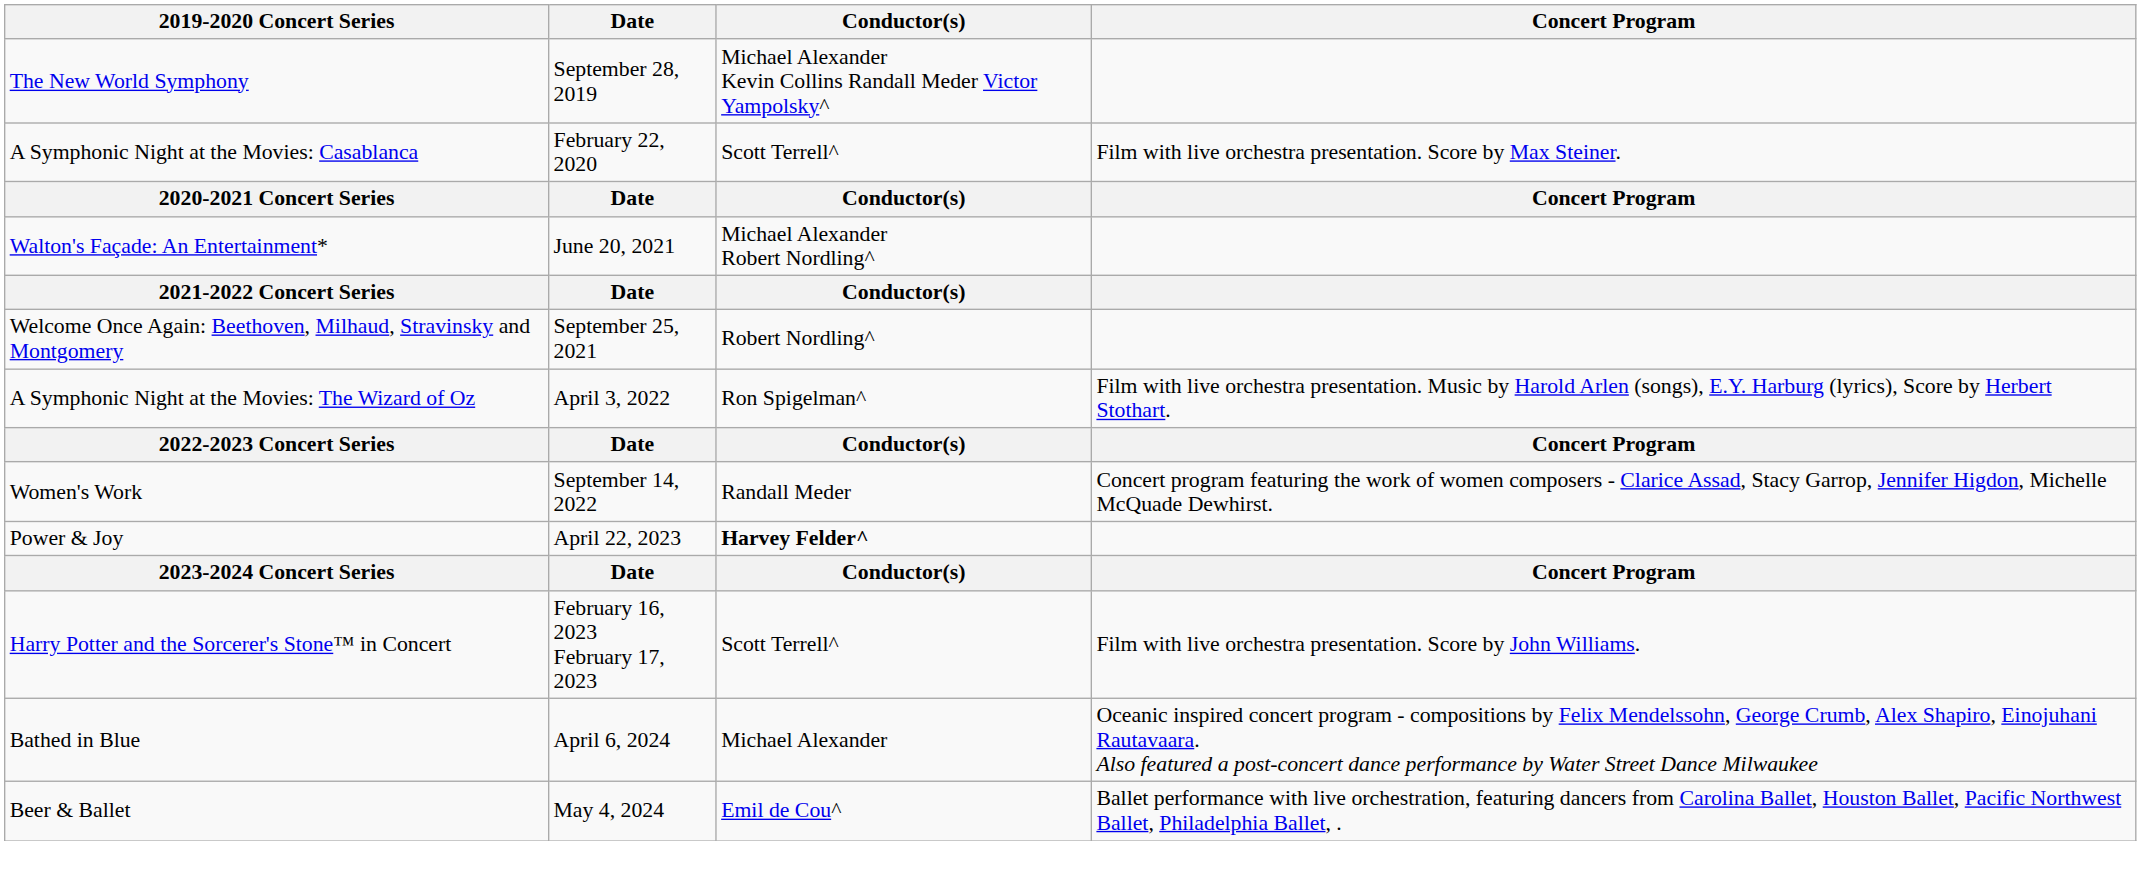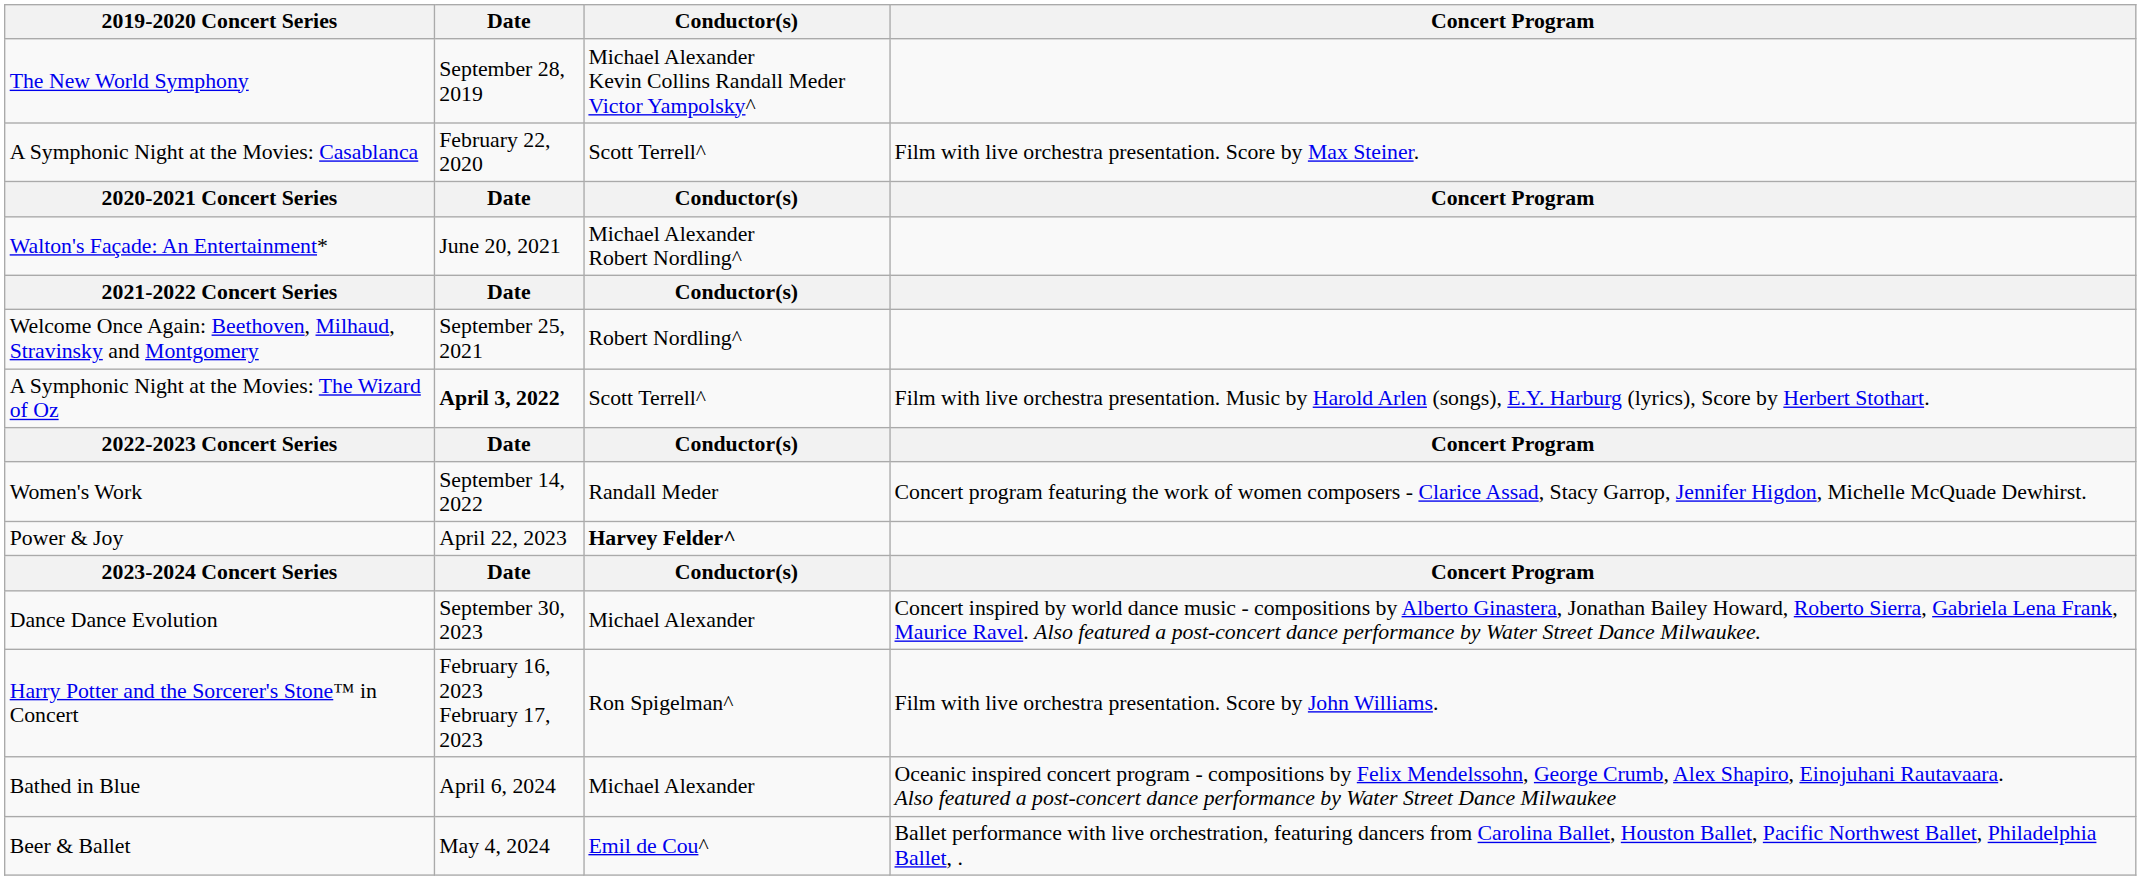(612, 397) normal -> (499, 397) bold
(794, 397) Ron Spigelman^ -> (647, 397) Scott Terrell^
+ row: (114, 619)
(780, 643) Scott Terrell^ -> (661, 702) Ron Spigelman^
